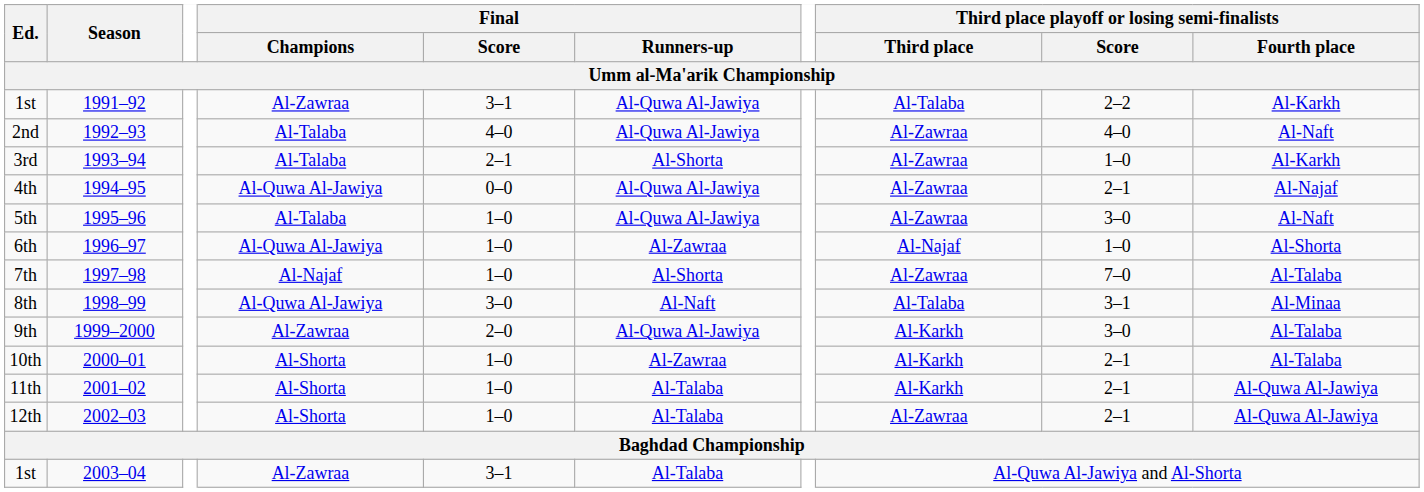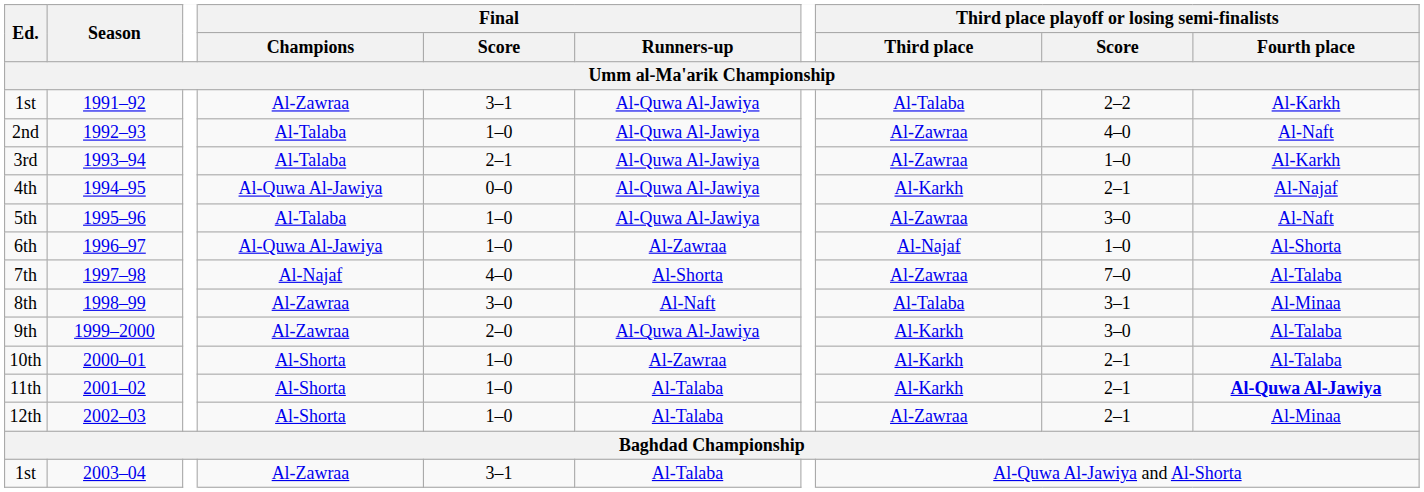(499, 132) 4–0 -> (499, 132) 1–0
(688, 160) Al-Shorta -> (688, 160) Al-Quwa Al-Jawiya
(929, 189) Al-Zawraa -> (929, 189) Al-Karkh
(499, 274) 1–0 -> (499, 274) 4–0
(310, 302) Al-Quwa Al-Jawiya -> (310, 302) Al-Zawraa
(1306, 388) normal -> (1306, 388) bold
(1306, 416) Al-Quwa Al-Jawiya -> (1306, 416) Al-Minaa
